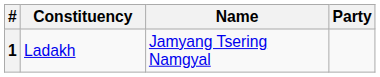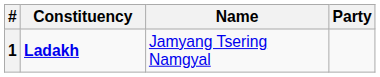(50, 50) normal -> (52, 50) bold
